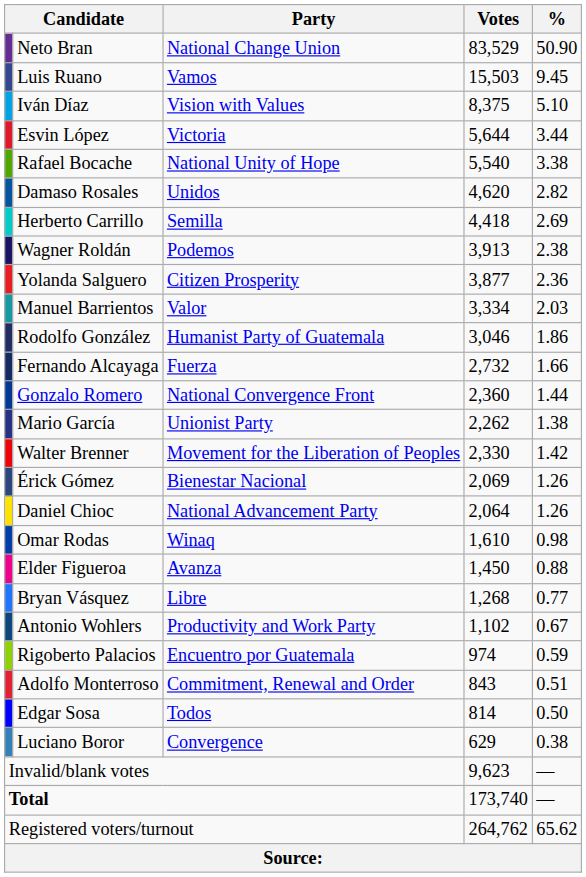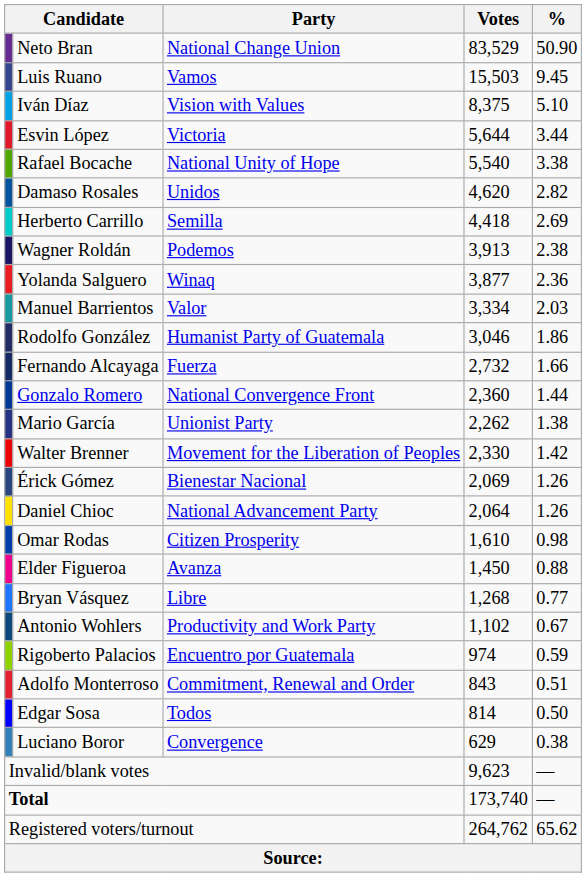(233, 279) Citizen Prosperity -> (191, 279) Winaq
(191, 539) Winaq -> (233, 539) Citizen Prosperity
